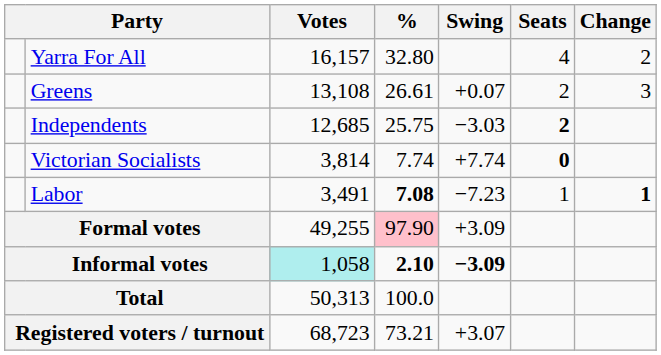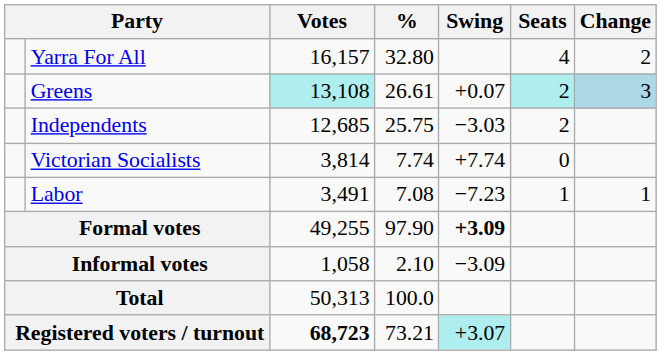(340, 90) no background -> (340, 90) paleturquoise background
(564, 90) no background -> (564, 90) paleturquoise background
(646, 90) no background -> (646, 90) lightblue background
(564, 125) bold -> (564, 125) normal
(564, 159) bold -> (564, 159) normal
(415, 194) bold -> (415, 194) normal
(646, 194) bold -> (646, 194) normal
(410, 228) pink background -> (410, 228) no background
(480, 228) normal -> (480, 228) bold
(345, 263) paleturquoise background -> (345, 263) no background
(415, 263) bold -> (415, 263) normal
(480, 263) bold -> (480, 263) normal
(340, 332) normal -> (340, 332) bold
(480, 332) no background -> (480, 332) paleturquoise background
